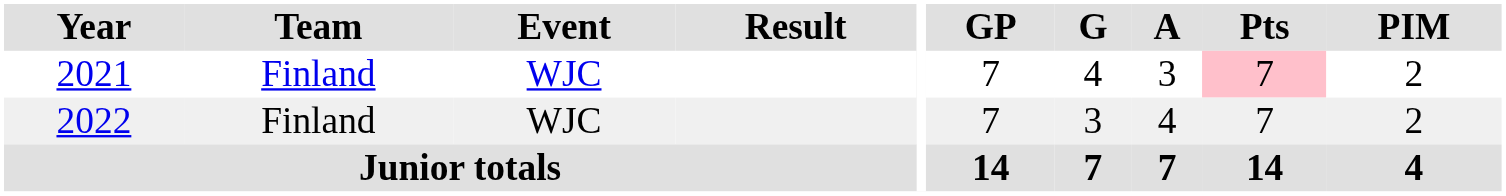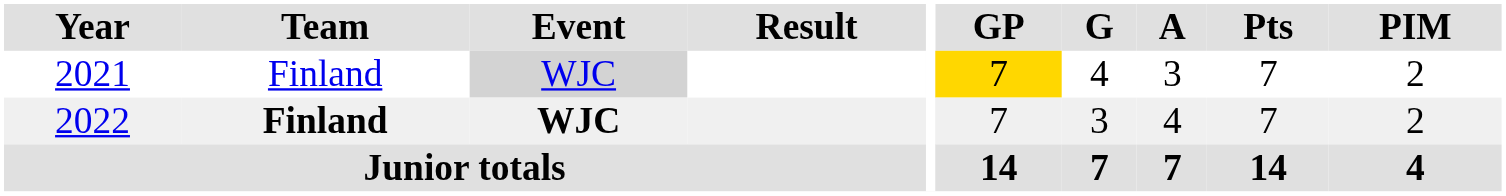(564, 73) no background -> (579, 73) lightgrey background
(991, 73) no background -> (999, 73) gold background
(1265, 73) pink background -> (1268, 73) no background
(318, 120) normal -> (325, 120) bold
(564, 120) normal -> (579, 120) bold
